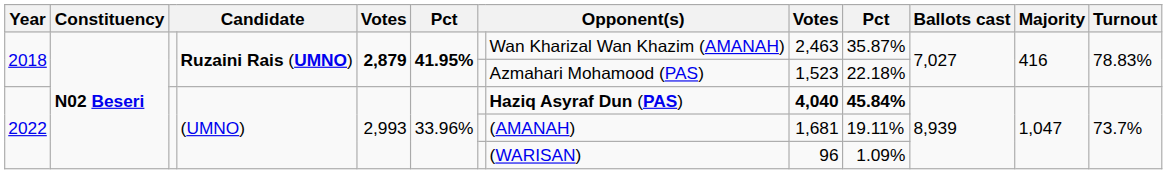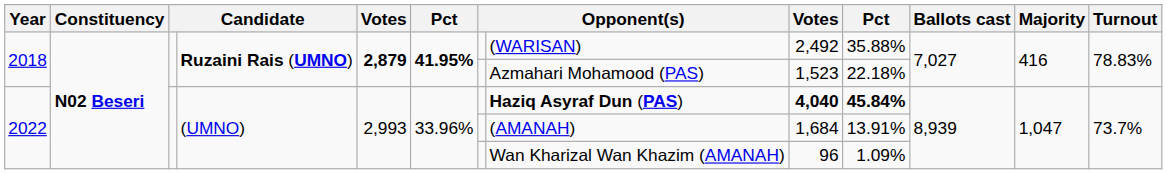(637, 46) Wan Kharizal Wan Khazim (AMANAH) -> (535, 46) (WARISAN)
(817, 46) 2,463 -> (817, 46) 2,492
(876, 46) 35.87% -> (876, 46) 35.88%
(817, 128) 1,681 -> (817, 128) 1,684
(875, 128) 19.11% -> (876, 128) 13.91%
(535, 155) (WARISAN) -> (637, 155) Wan Kharizal Wan Khazim (AMANAH)
